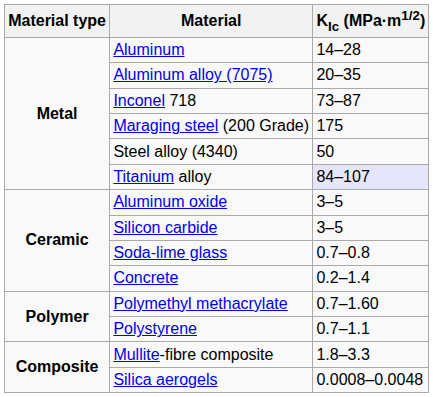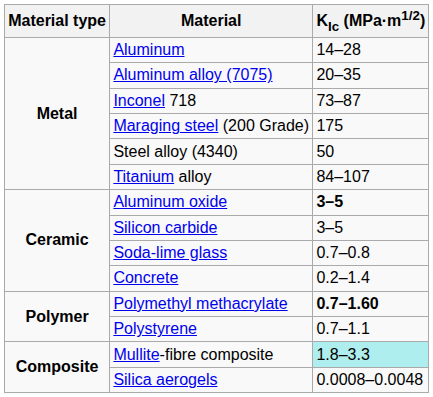(343, 176) lavender background -> (343, 176) no background
(330, 202) normal -> (330, 202) bold
(348, 303) normal -> (348, 303) bold
(343, 354) no background -> (343, 354) paleturquoise background
